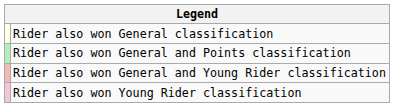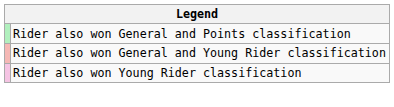- row: (143, 34)
